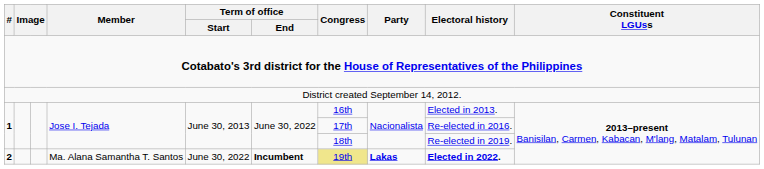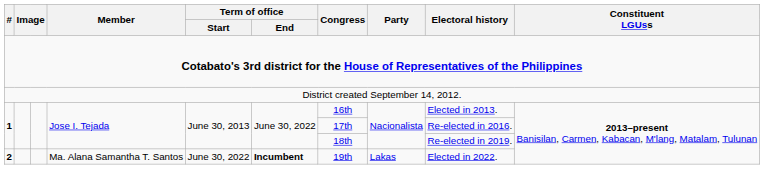(343, 156) khaki background -> (343, 156) no background
(384, 156) bold -> (383, 156) normal
(464, 156) bold -> (462, 156) normal
